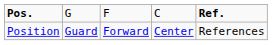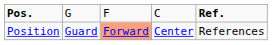(126, 31) no background -> (126, 31) lightsalmon background
